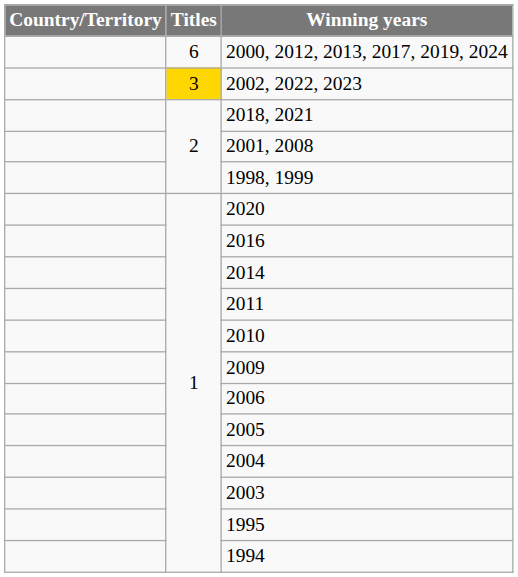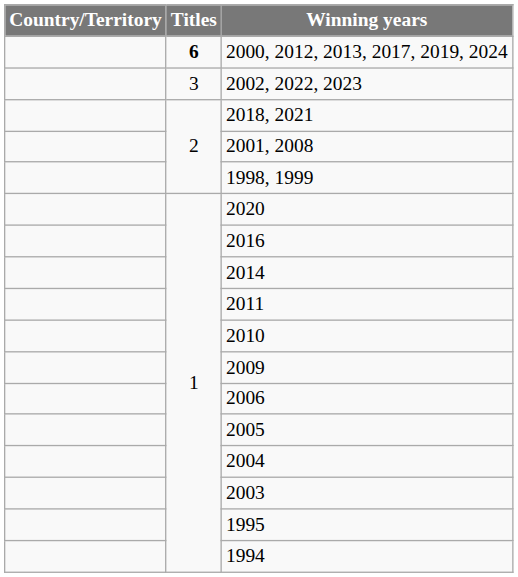(194, 51) normal -> (194, 51) bold
(194, 83) gold background -> (194, 83) no background
